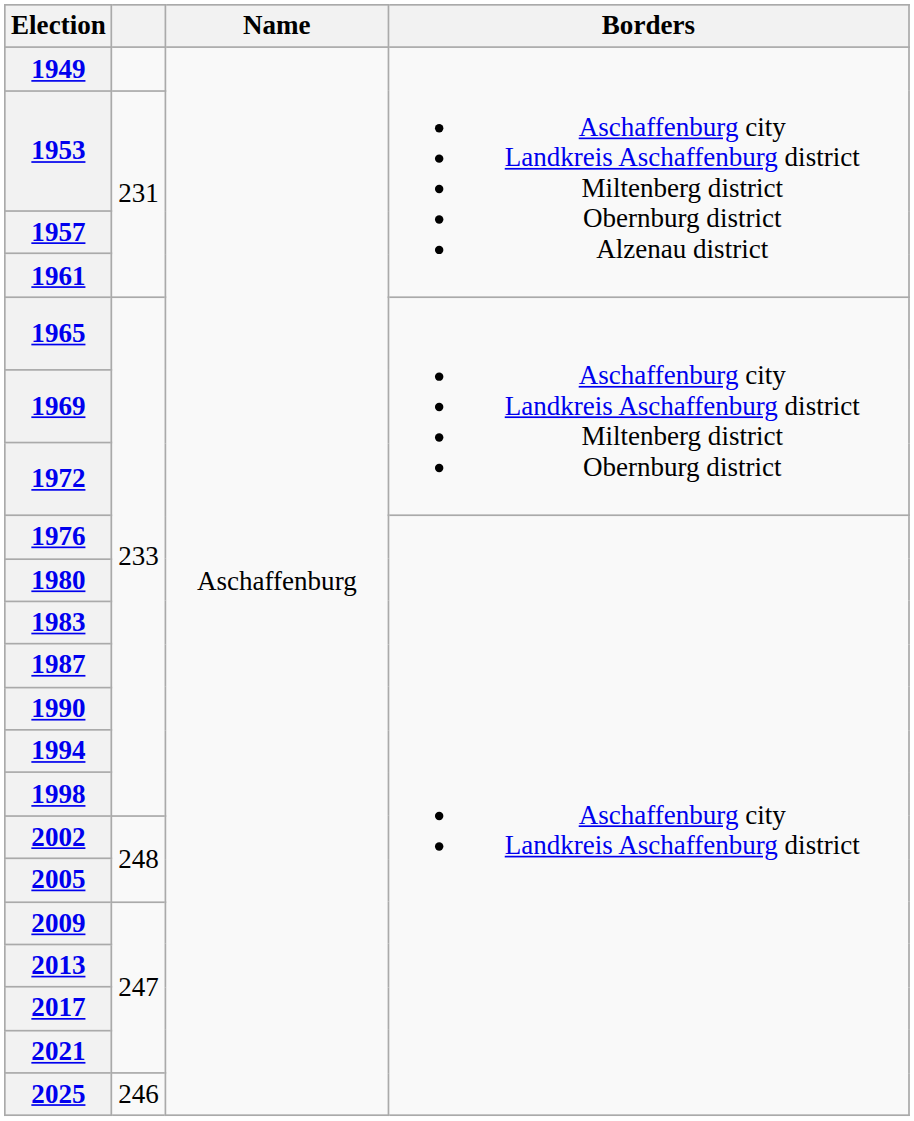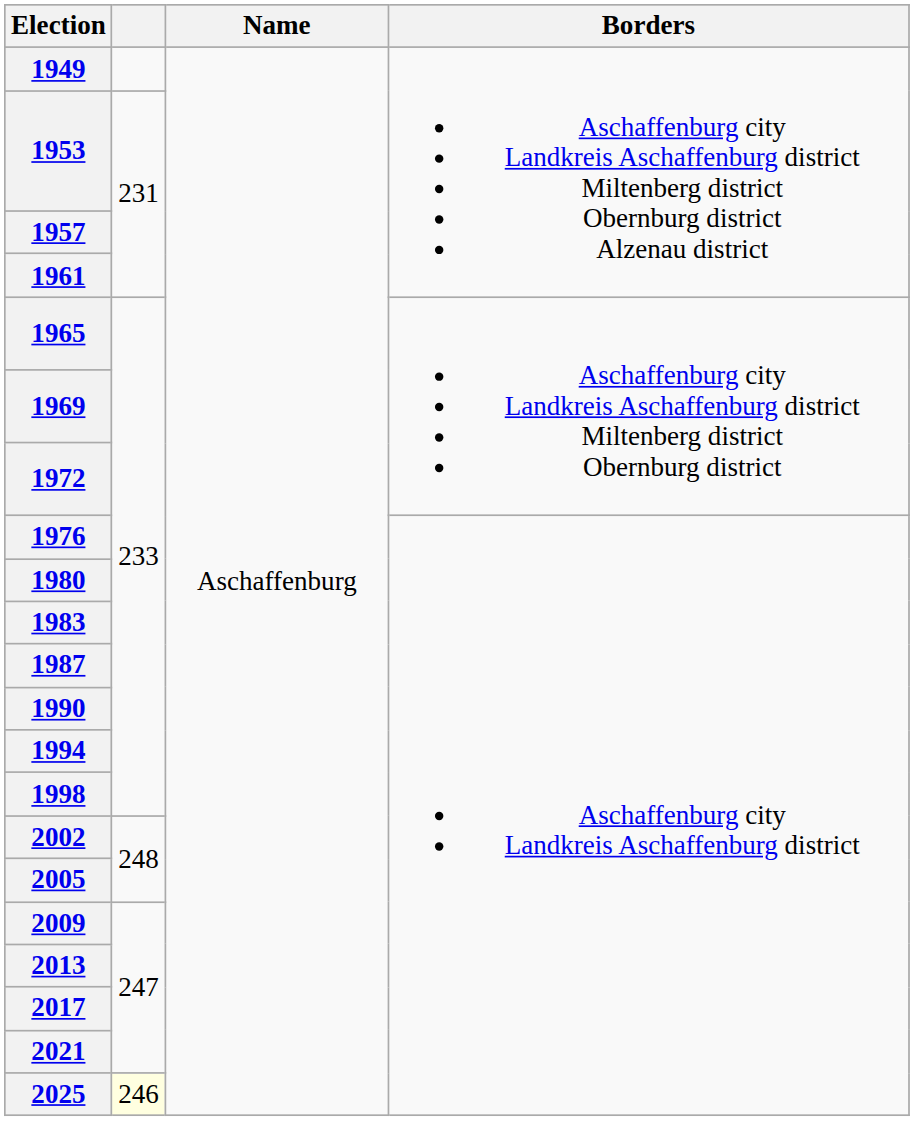(138, 1094) no background -> (138, 1094) lightyellow background
